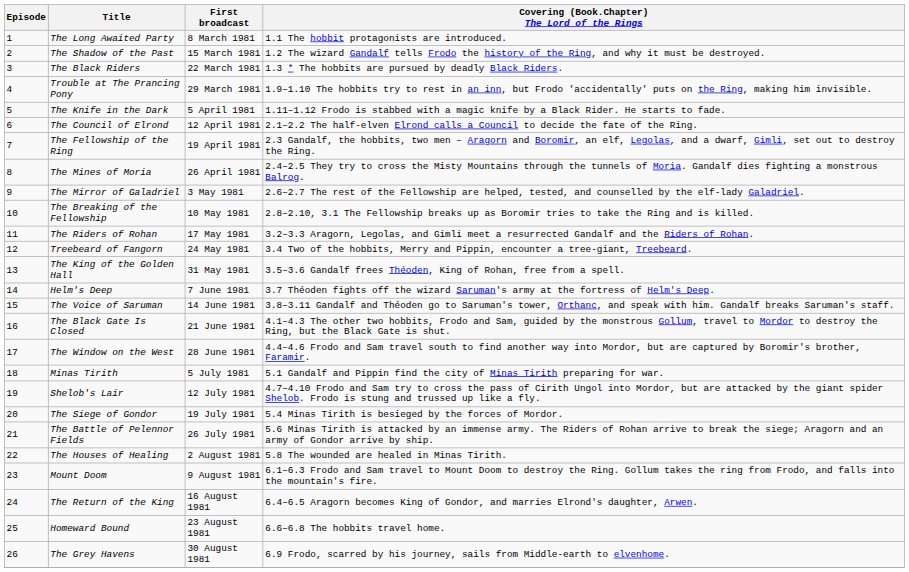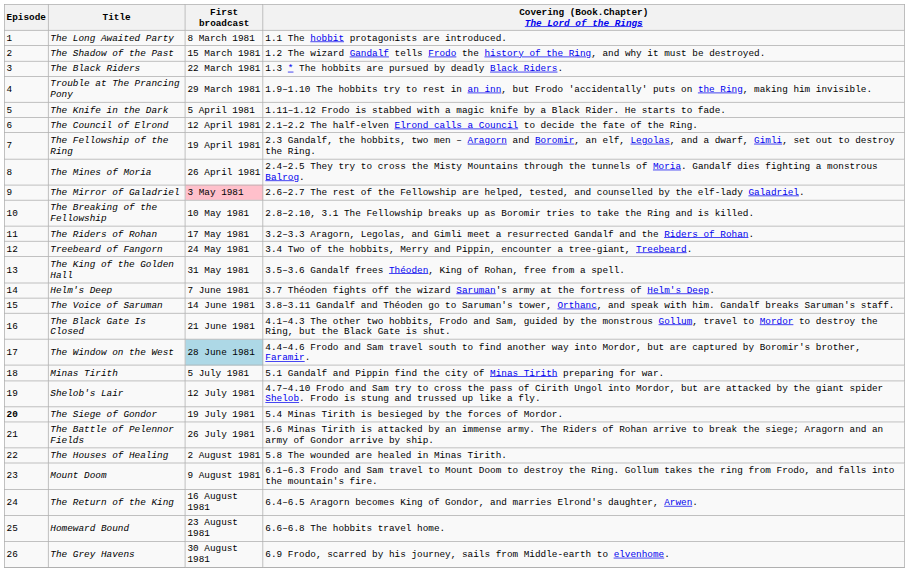(216, 192) no background -> (216, 192) pink background
(221, 352) no background -> (221, 352) lightblue background
(12, 414) normal -> (12, 414) bold
